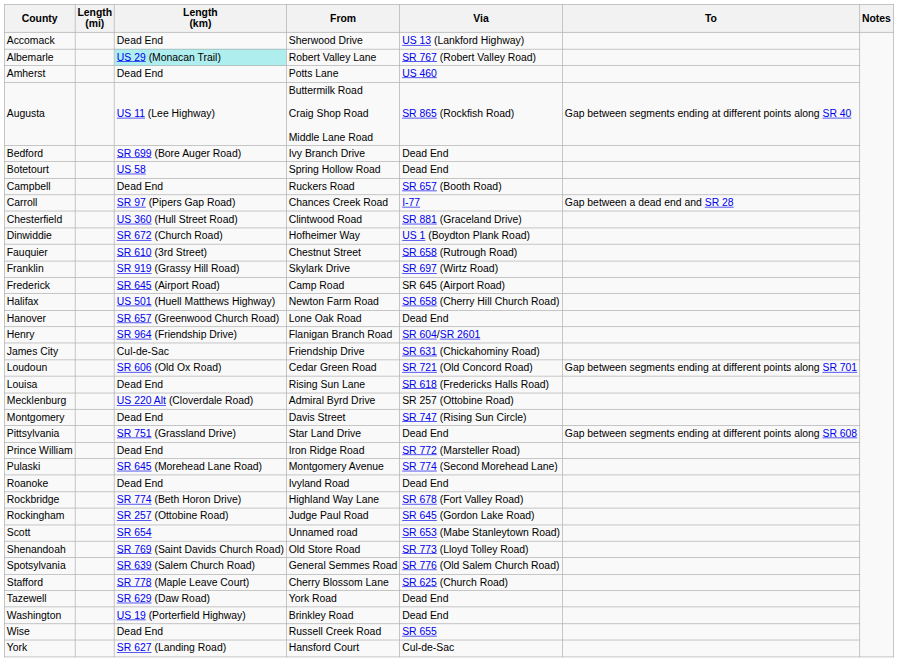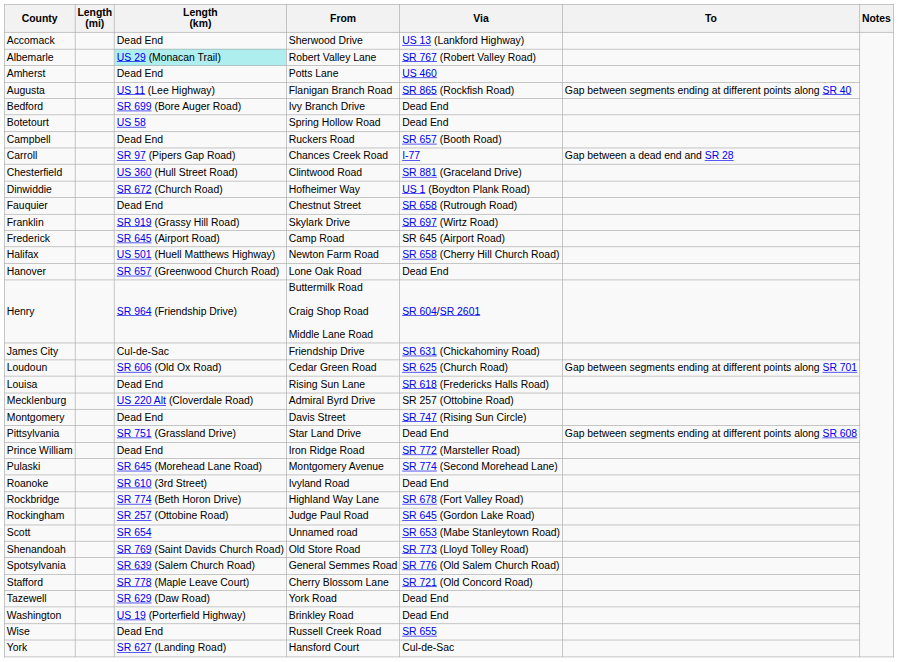(331, 113) Buttermilk Road Craig Shop Road Middle Lane Road -> (340, 90) Flanigan Branch Road
(162, 252) SR 610 (3rd Street) -> (140, 205) Dead End
(340, 335) Flanigan Branch Road -> (331, 311) Buttermilk Road Craig Shop Road Middle Lane Road
(467, 368) SR 721 (Old Concord Road) -> (455, 368) SR 625 (Church Road)
(140, 483) Dead End -> (162, 483) SR 610 (3rd Street)
(455, 582) SR 625 (Church Road) -> (467, 582) SR 721 (Old Concord Road)
